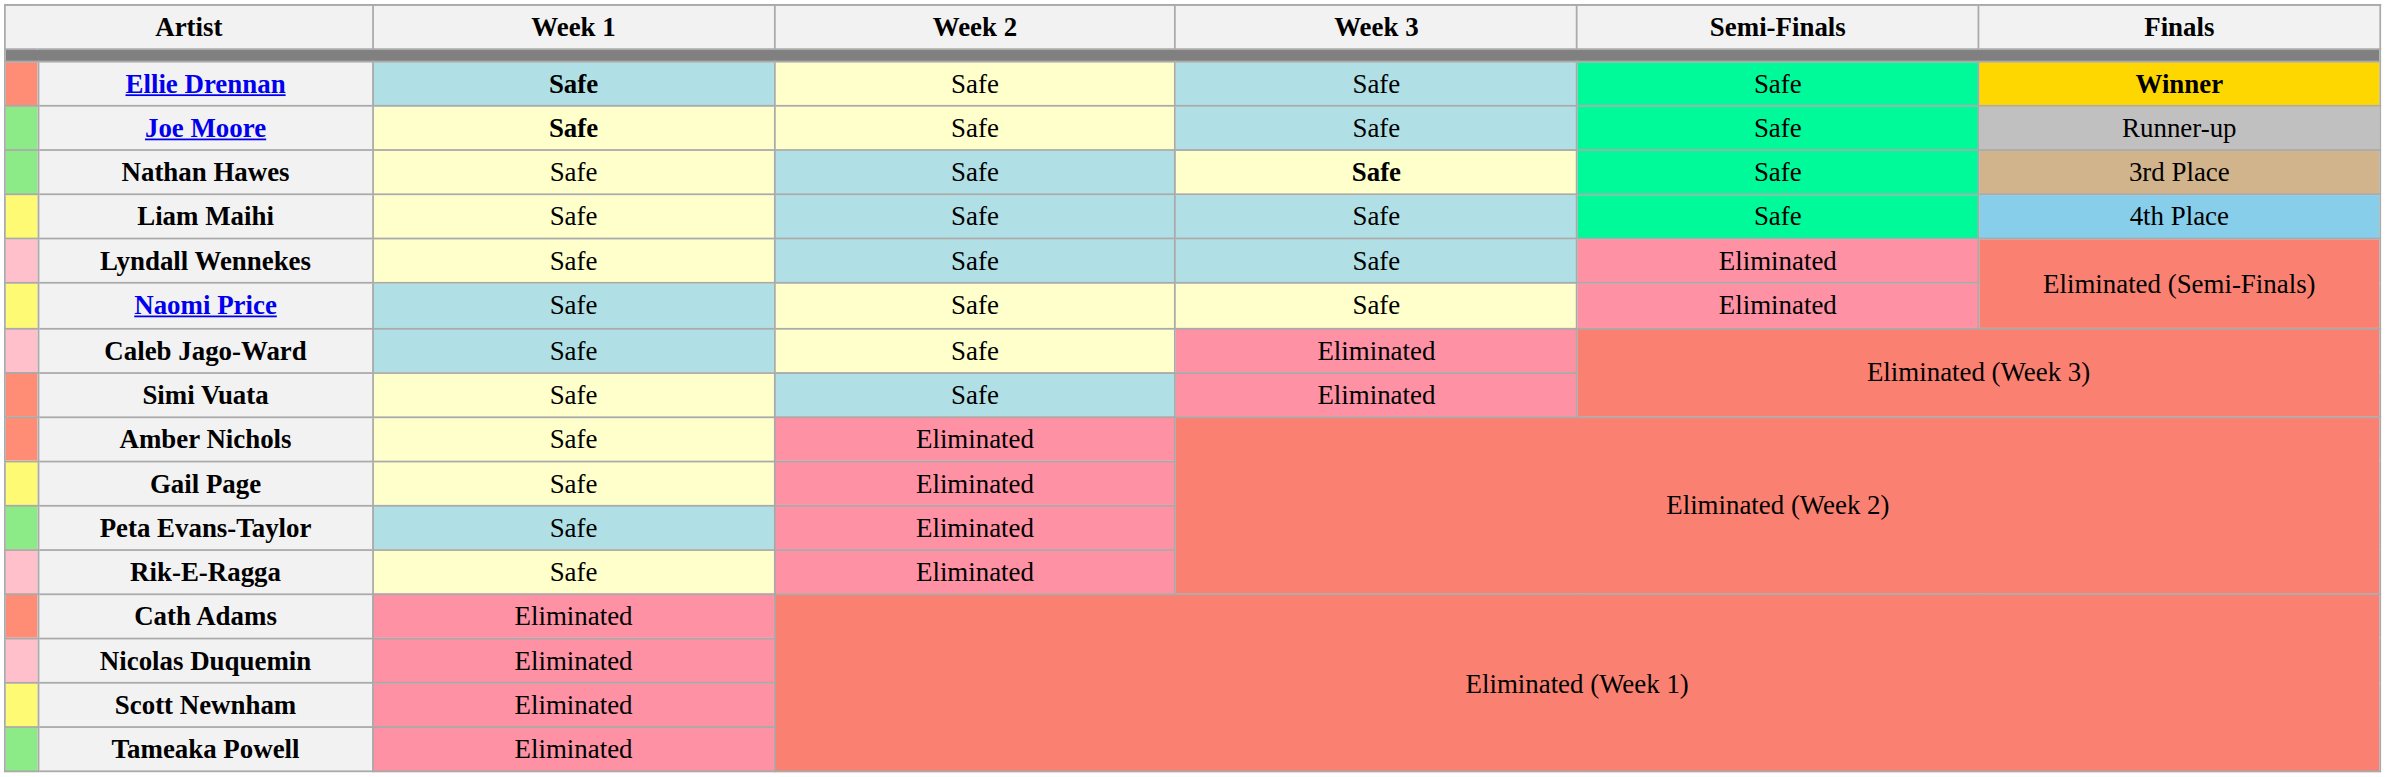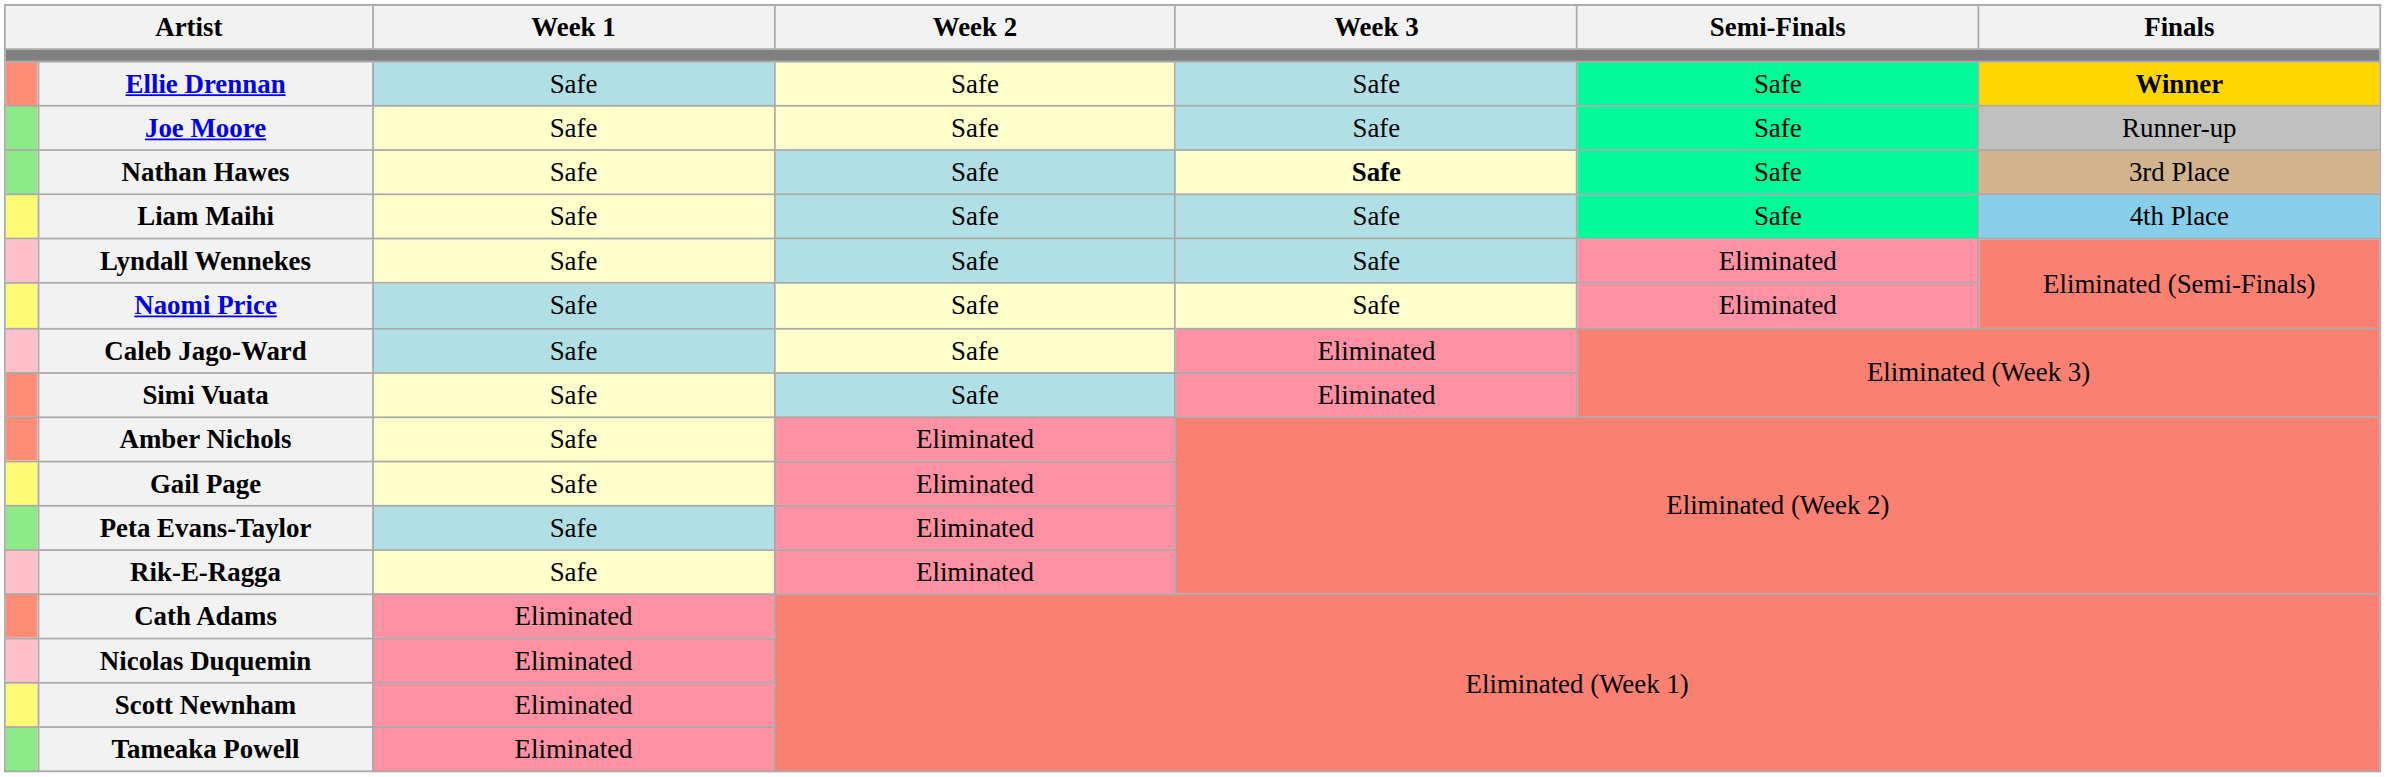(574, 83) bold -> (574, 83) normal
(574, 128) bold -> (574, 128) normal
